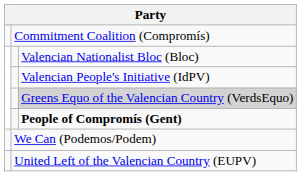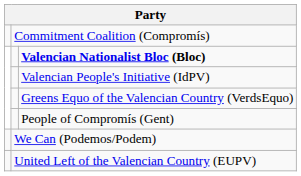(110, 56) normal -> (113, 56) bold
(157, 98) lightgrey background -> (157, 98) no background
(101, 118) bold -> (98, 118) normal
